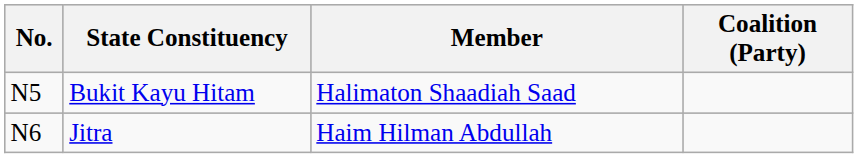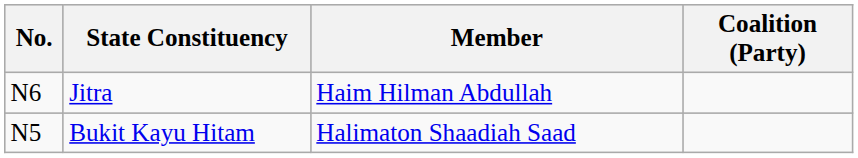rows swapped: (162, 92) <-> (91, 132)
